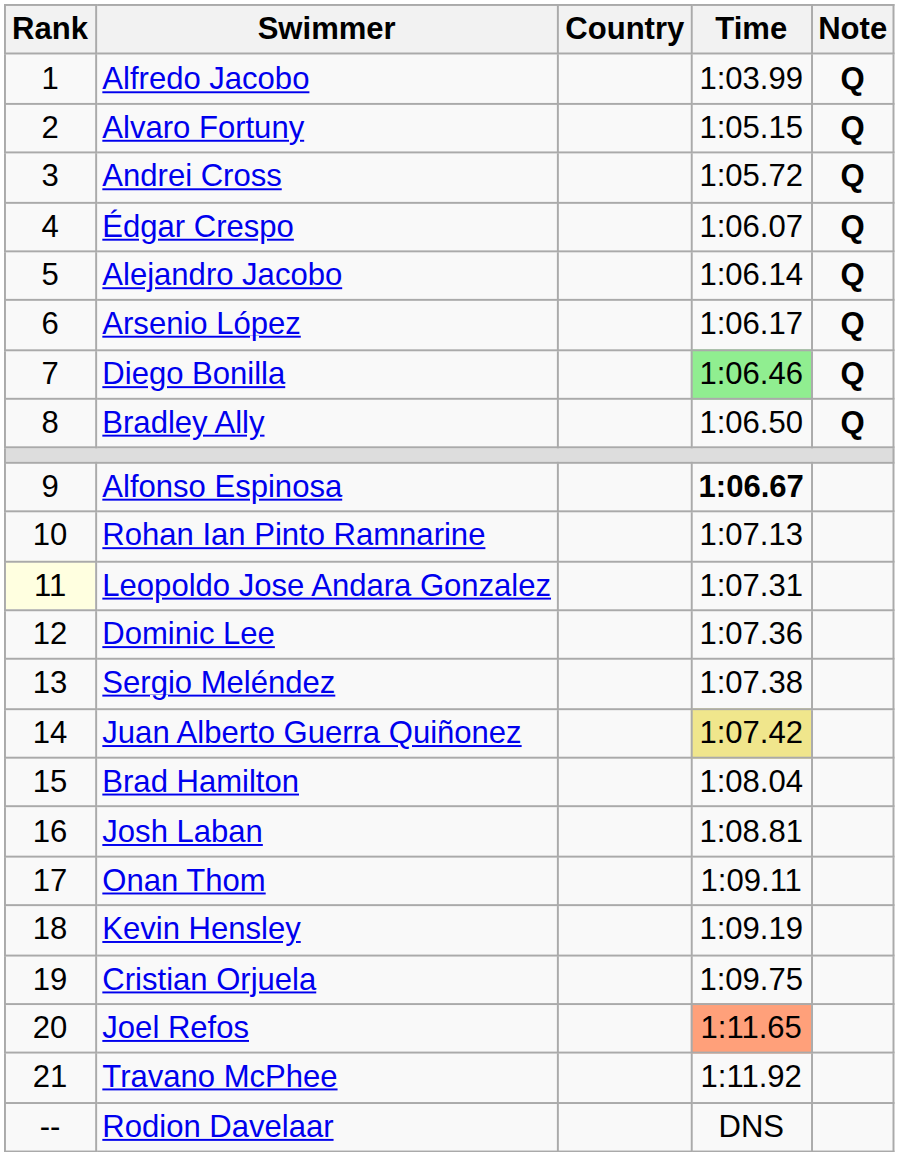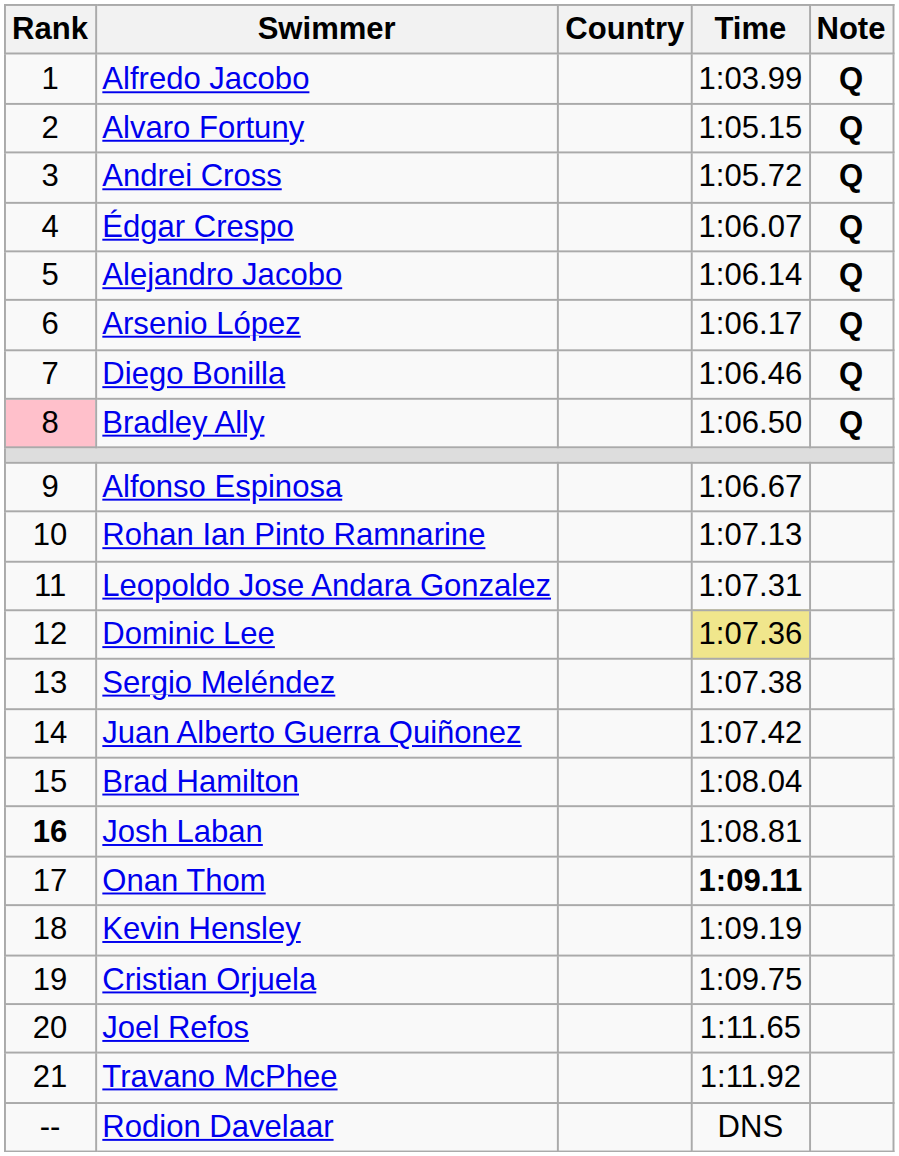(751, 373) lightgreen background -> (750, 373) no background
(50, 422) no background -> (50, 422) pink background
(751, 486) bold -> (750, 486) normal
(50, 584) lightyellow background -> (50, 584) no background
(751, 634) no background -> (750, 634) khaki background
(751, 732) khaki background -> (750, 732) no background
(50, 831) normal -> (50, 831) bold
(751, 880) normal -> (750, 880) bold
(751, 1027) lightsalmon background -> (750, 1027) no background
